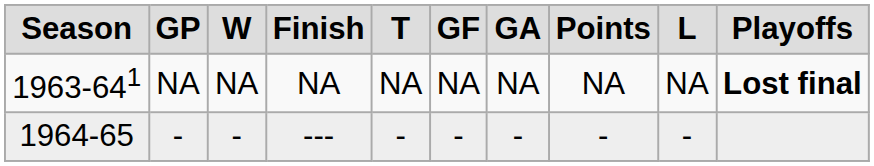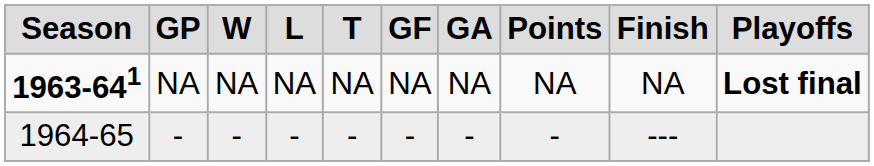columns swapped: (687, 29) <-> (319, 29)
(77, 82) normal -> (77, 82) bold
